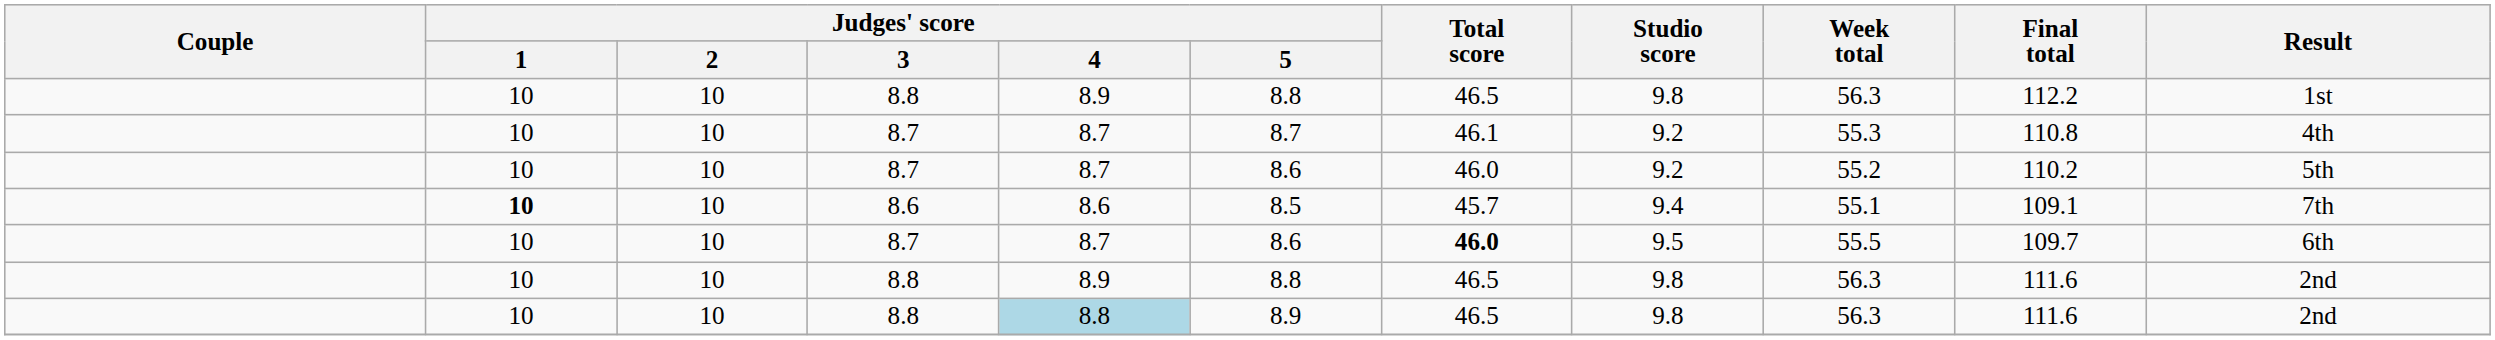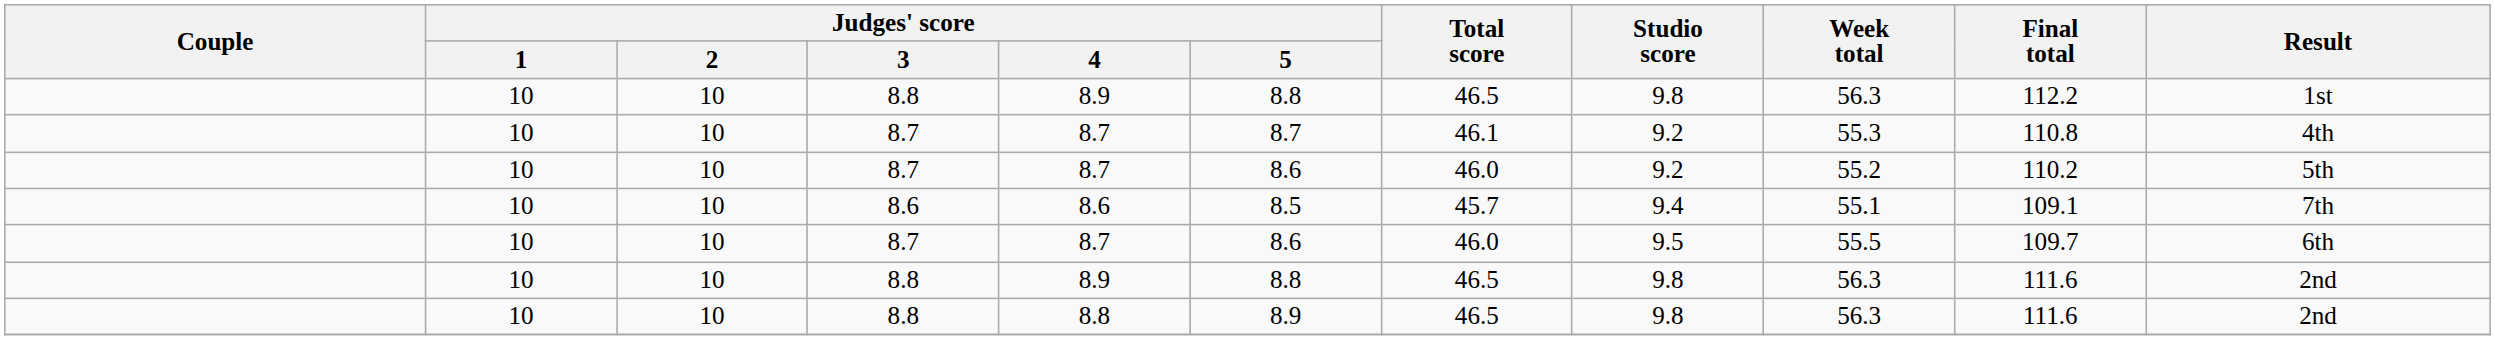(521, 206) bold -> (521, 206) normal
(1477, 243) bold -> (1477, 243) normal
(1094, 316) lightblue background -> (1094, 316) no background
